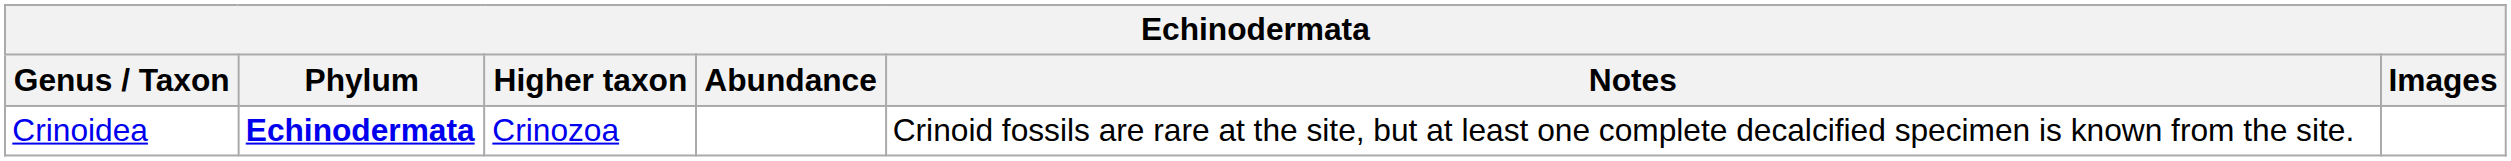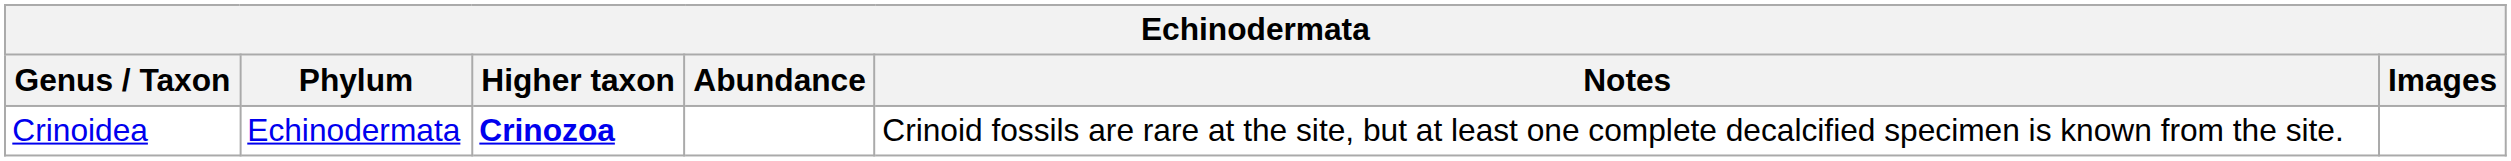(360, 130) bold -> (354, 130) normal
(556, 130) normal -> (547, 130) bold
